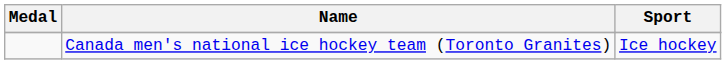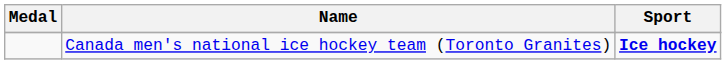(668, 45) normal -> (668, 45) bold
